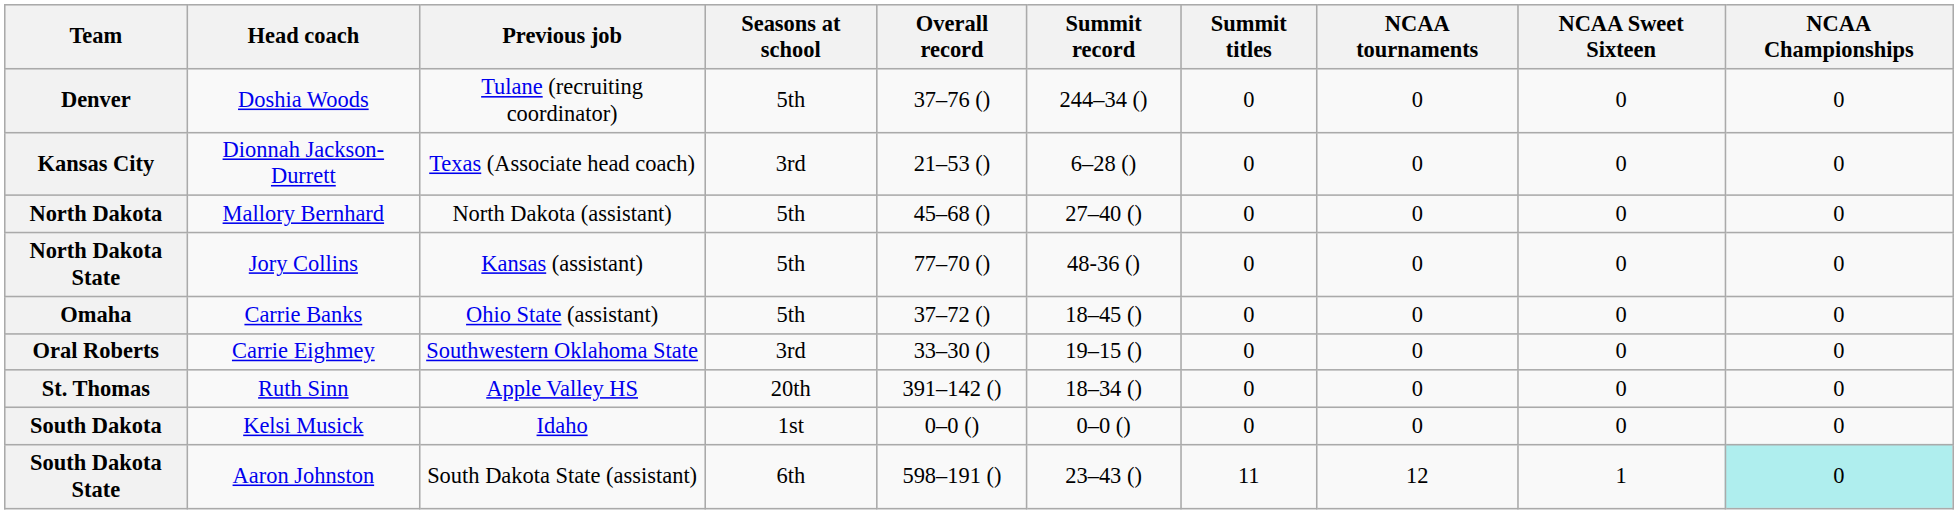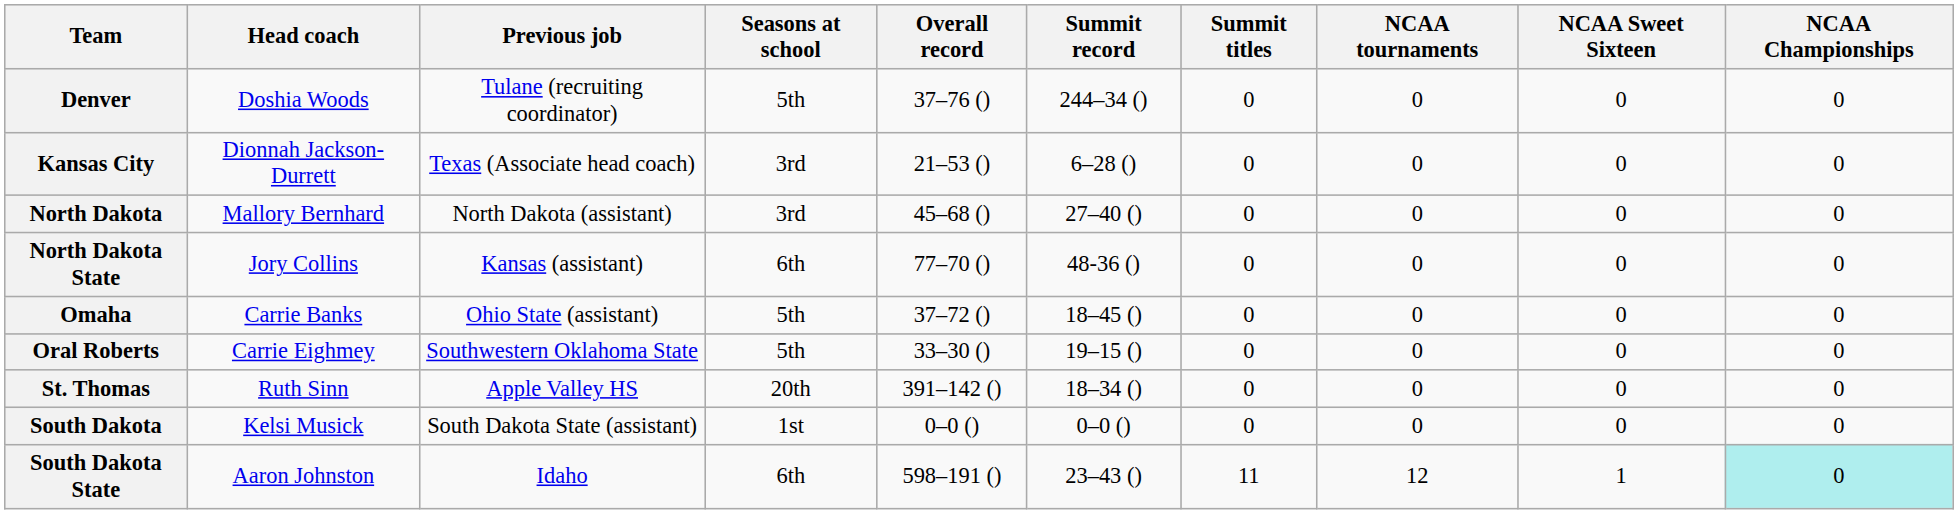(791, 214) 5th -> (791, 214) 3rd
(791, 264) 5th -> (791, 264) 6th
(791, 351) 3rd -> (791, 351) 5th
(562, 425) Idaho -> (562, 425) South Dakota State (assistant)
(562, 476) South Dakota State (assistant) -> (562, 476) Idaho
